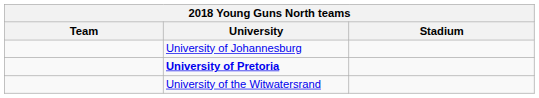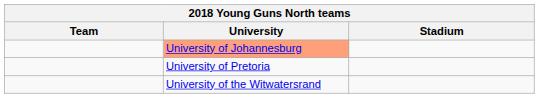(234, 48) no background -> (234, 48) lightsalmon background
(223, 66) bold -> (218, 66) normal
